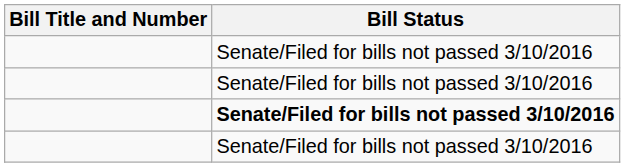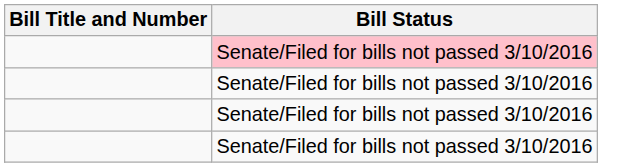(404, 51) no background -> (404, 51) pink background
(415, 114) bold -> (404, 114) normal
